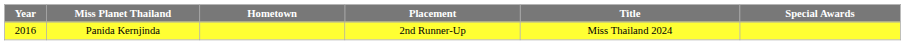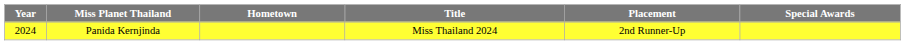columns swapped: (630, 13) <-> (433, 13)
(25, 31) 2016 -> (25, 31) 2024
